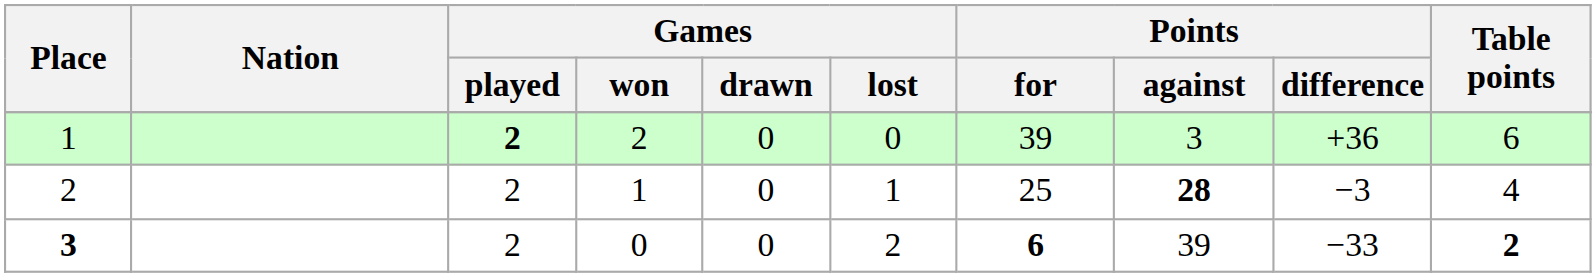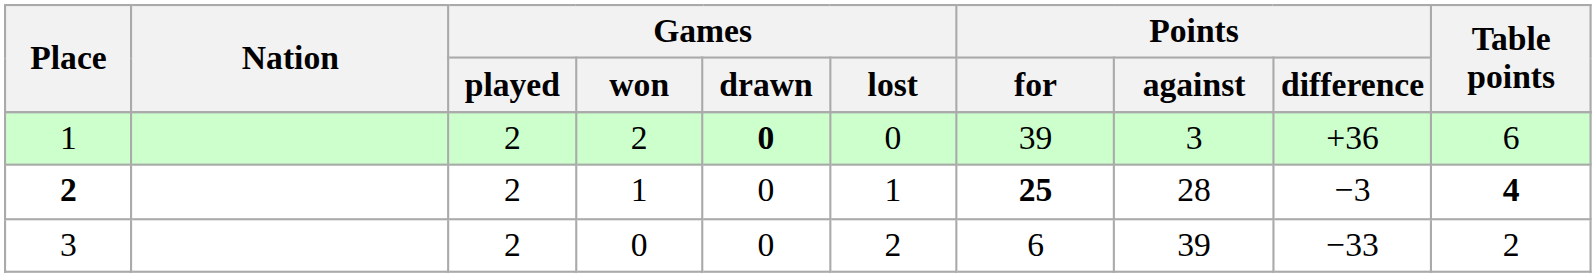(512, 137) bold -> (512, 137) normal
(766, 137) normal -> (766, 137) bold
(68, 191) normal -> (68, 191) bold
(1036, 191) normal -> (1036, 191) bold
(1194, 191) bold -> (1194, 191) normal
(1511, 191) normal -> (1511, 191) bold
(68, 244) bold -> (68, 244) normal
(1036, 244) bold -> (1036, 244) normal
(1511, 244) bold -> (1511, 244) normal
